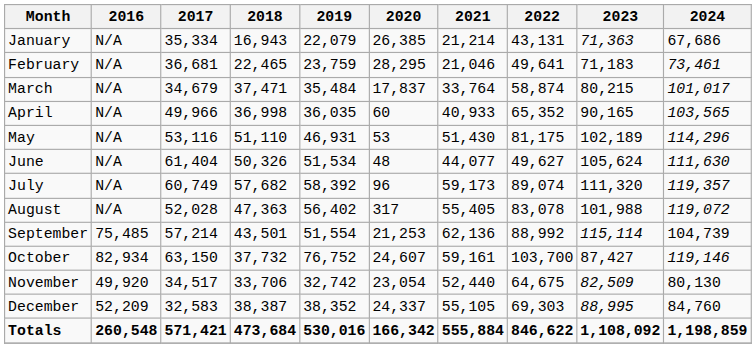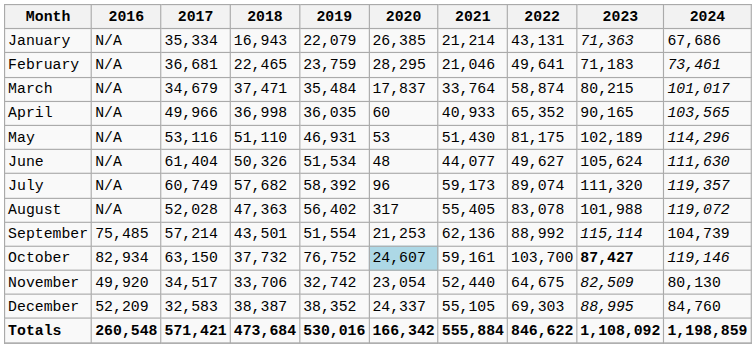(399, 258) no background -> (399, 258) lightblue background
(607, 258) normal -> (607, 258) bold
